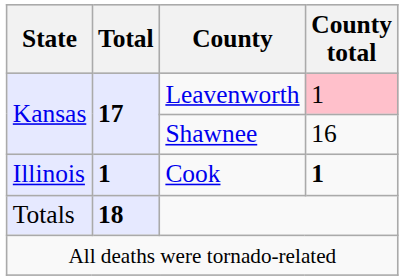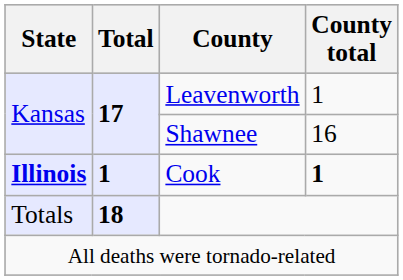(318, 93) pink background -> (318, 93) no background
(49, 174) normal -> (49, 174) bold
